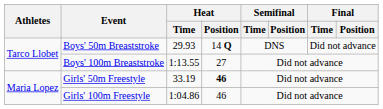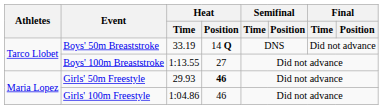(184, 46) 29.93 -> (184, 46) 33.19
(184, 79) 33.19 -> (184, 79) 29.93
